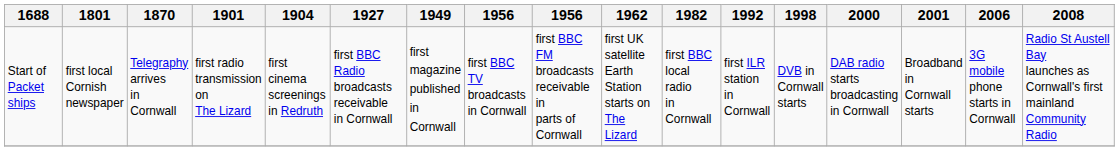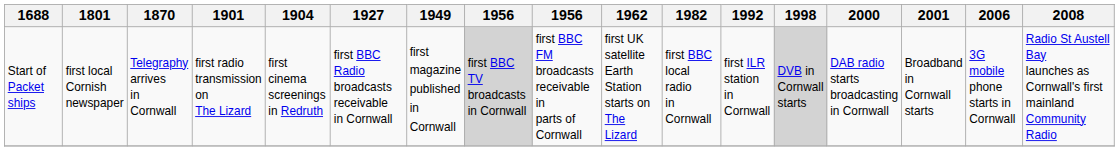(497, 87) no background -> (497, 87) lightgrey background
(801, 87) no background -> (801, 87) lightgrey background
